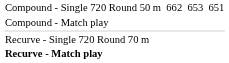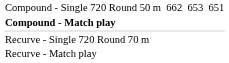(57, 22) normal -> (60, 22) bold
(54, 54) bold -> (51, 54) normal
